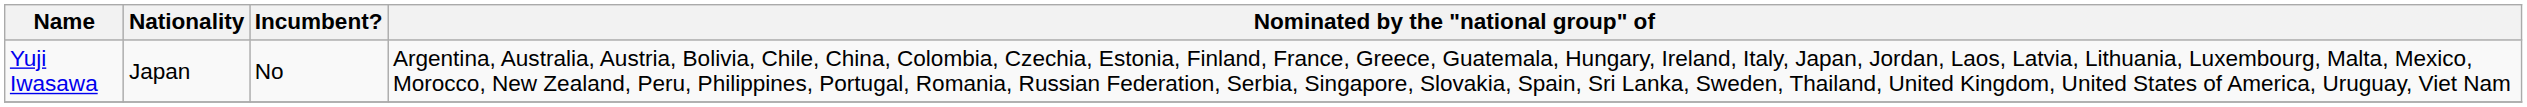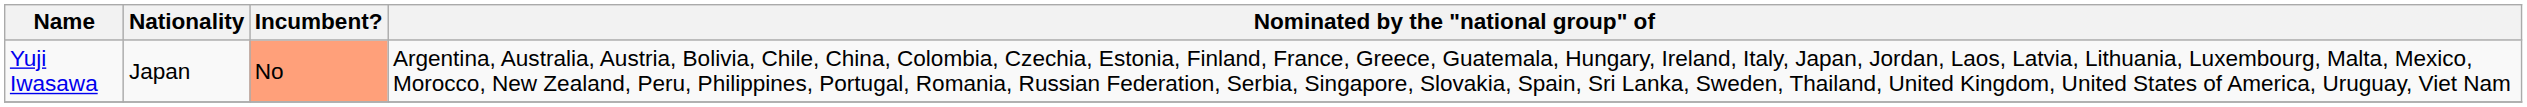(269, 70) no background -> (269, 70) lightsalmon background
